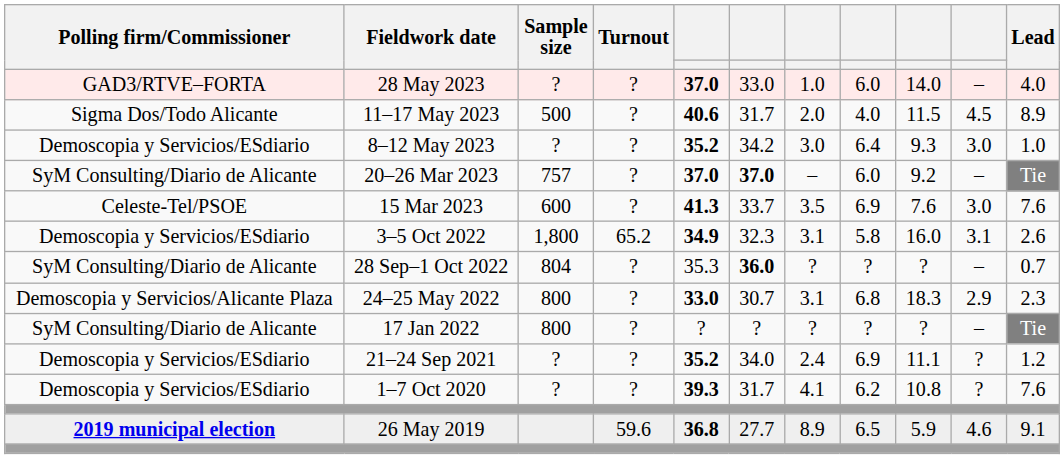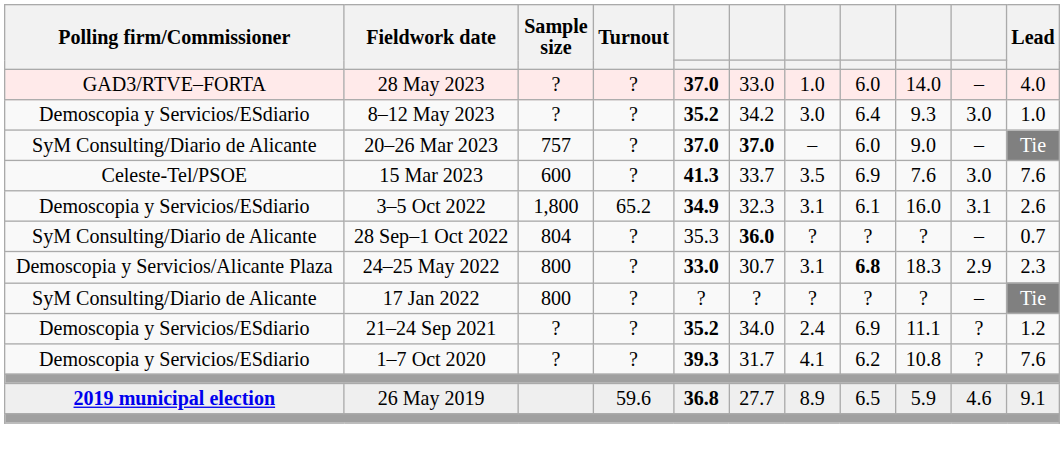- row: (174, 115)
(923, 175) 9.2 -> (923, 145) 9.0
(868, 236) 5.8 -> (868, 206) 6.1
(868, 297) normal -> (868, 267) bold
